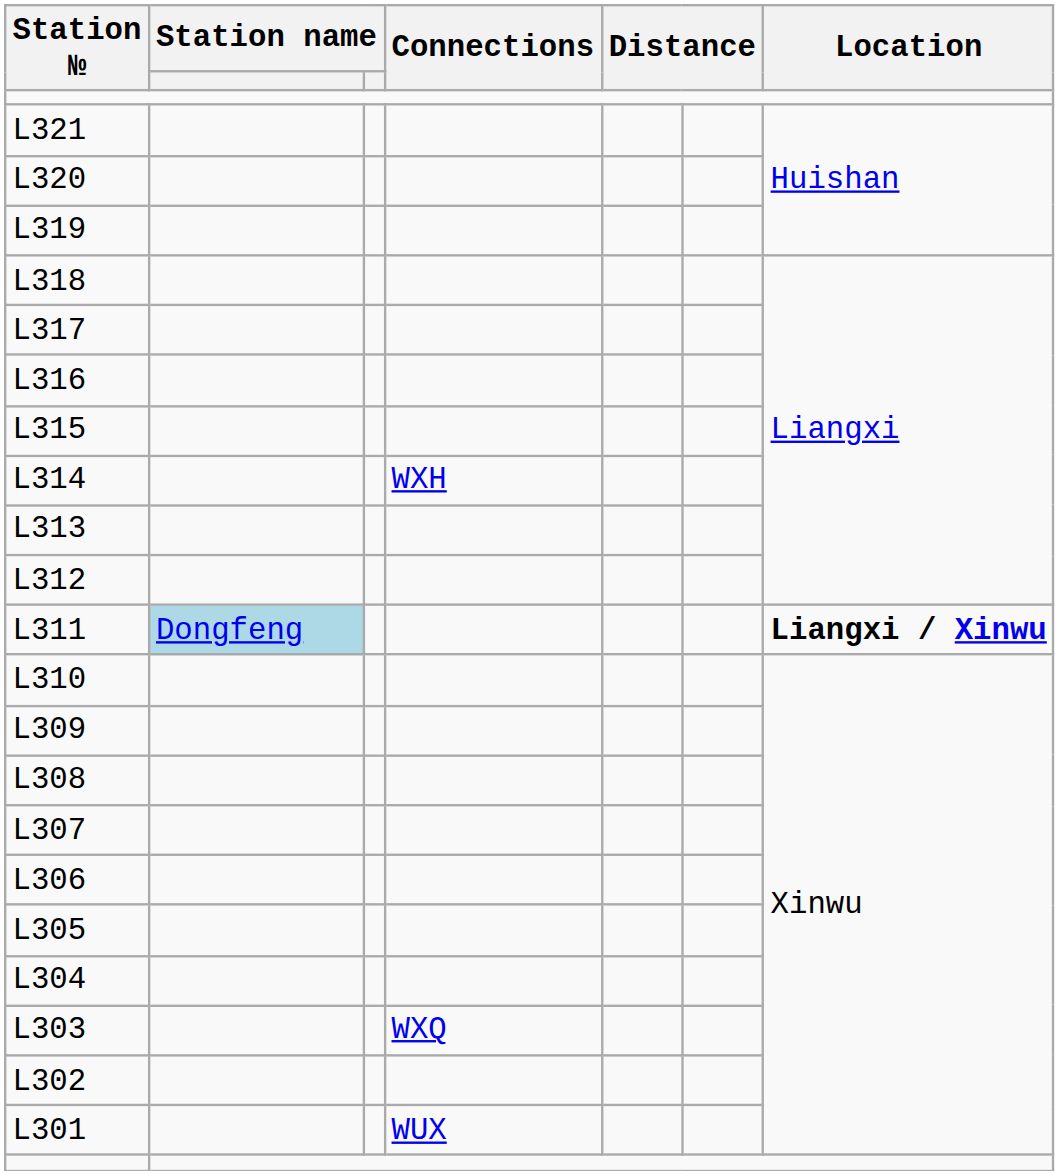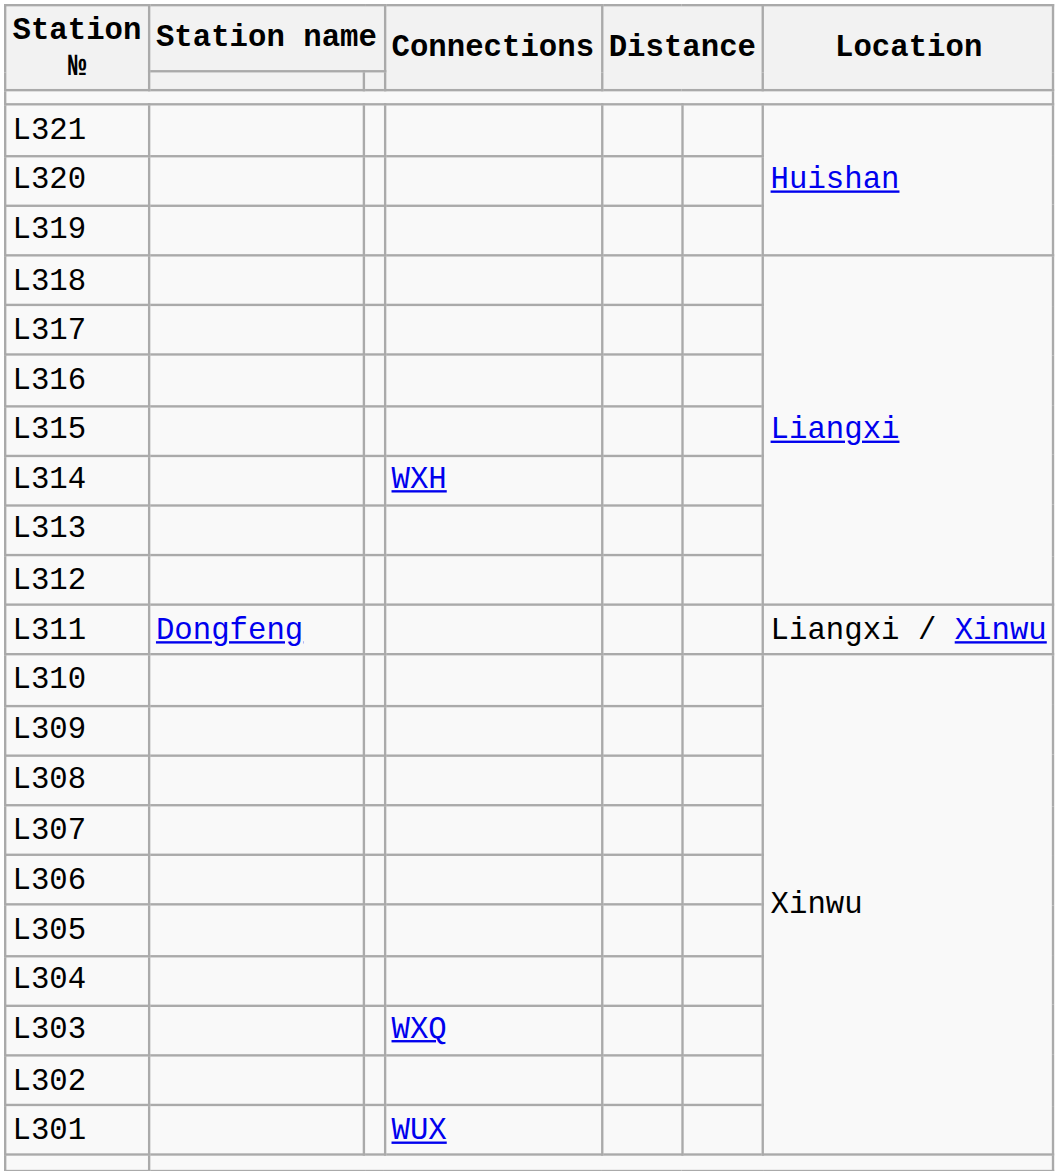(230, 630) lightblue background -> (230, 630) no background
(909, 630) bold -> (909, 630) normal
